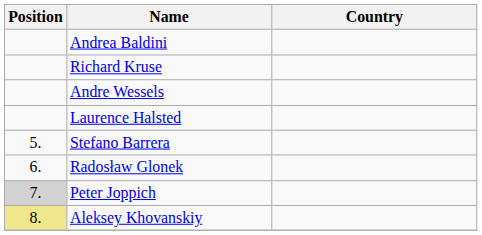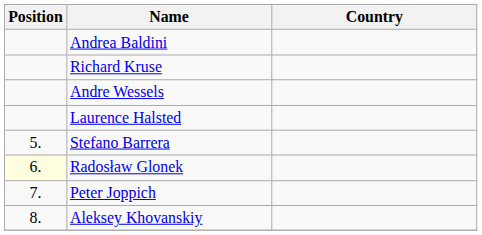(35, 167) no background -> (35, 167) lightyellow background
(35, 192) lightgrey background -> (35, 192) no background
(35, 218) khaki background -> (35, 218) no background
